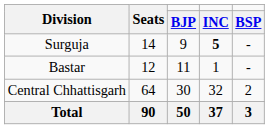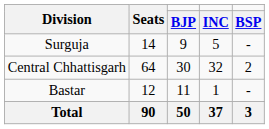(216, 44) bold -> (216, 44) normal
rows swapped: (67, 90) <-> (67, 67)
